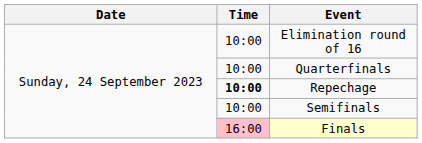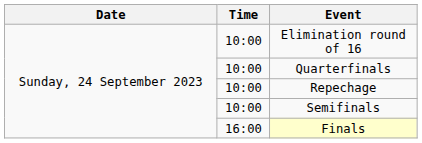(243, 88) bold -> (243, 88) normal
(243, 128) pink background -> (243, 128) no background
